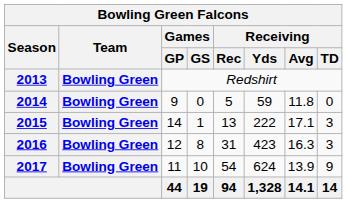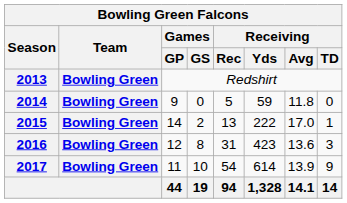(200, 123) 1 -> (200, 123) 2
(301, 123) 17.1 -> (301, 123) 17.0
(330, 123) 3 -> (330, 123) 1
(301, 144) 16.3 -> (301, 144) 13.6
(265, 166) 624 -> (265, 166) 614
